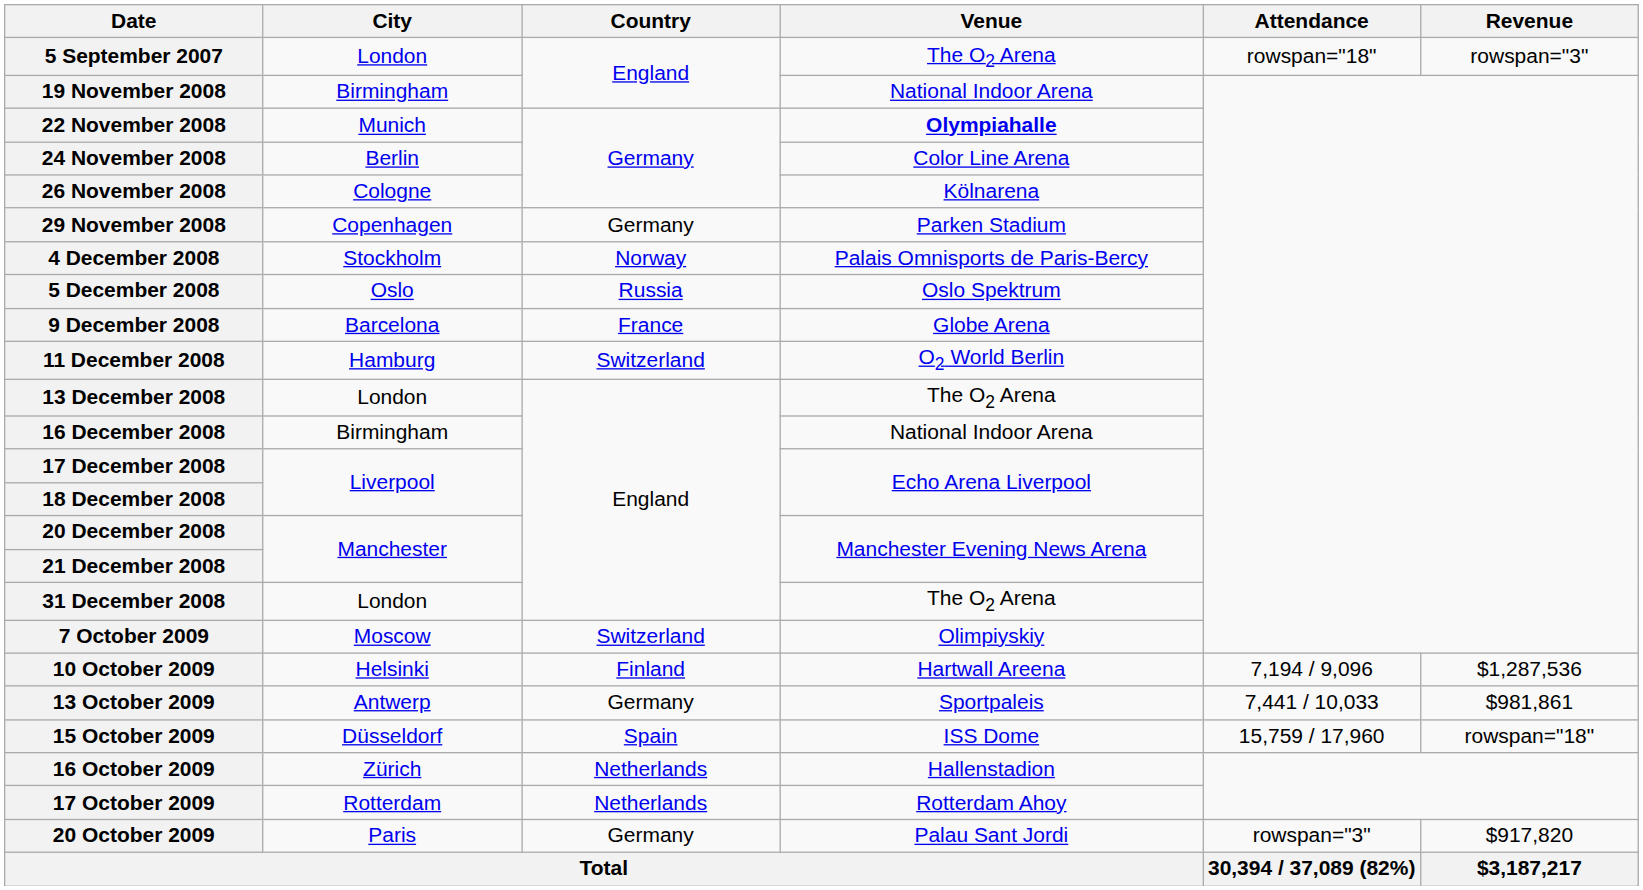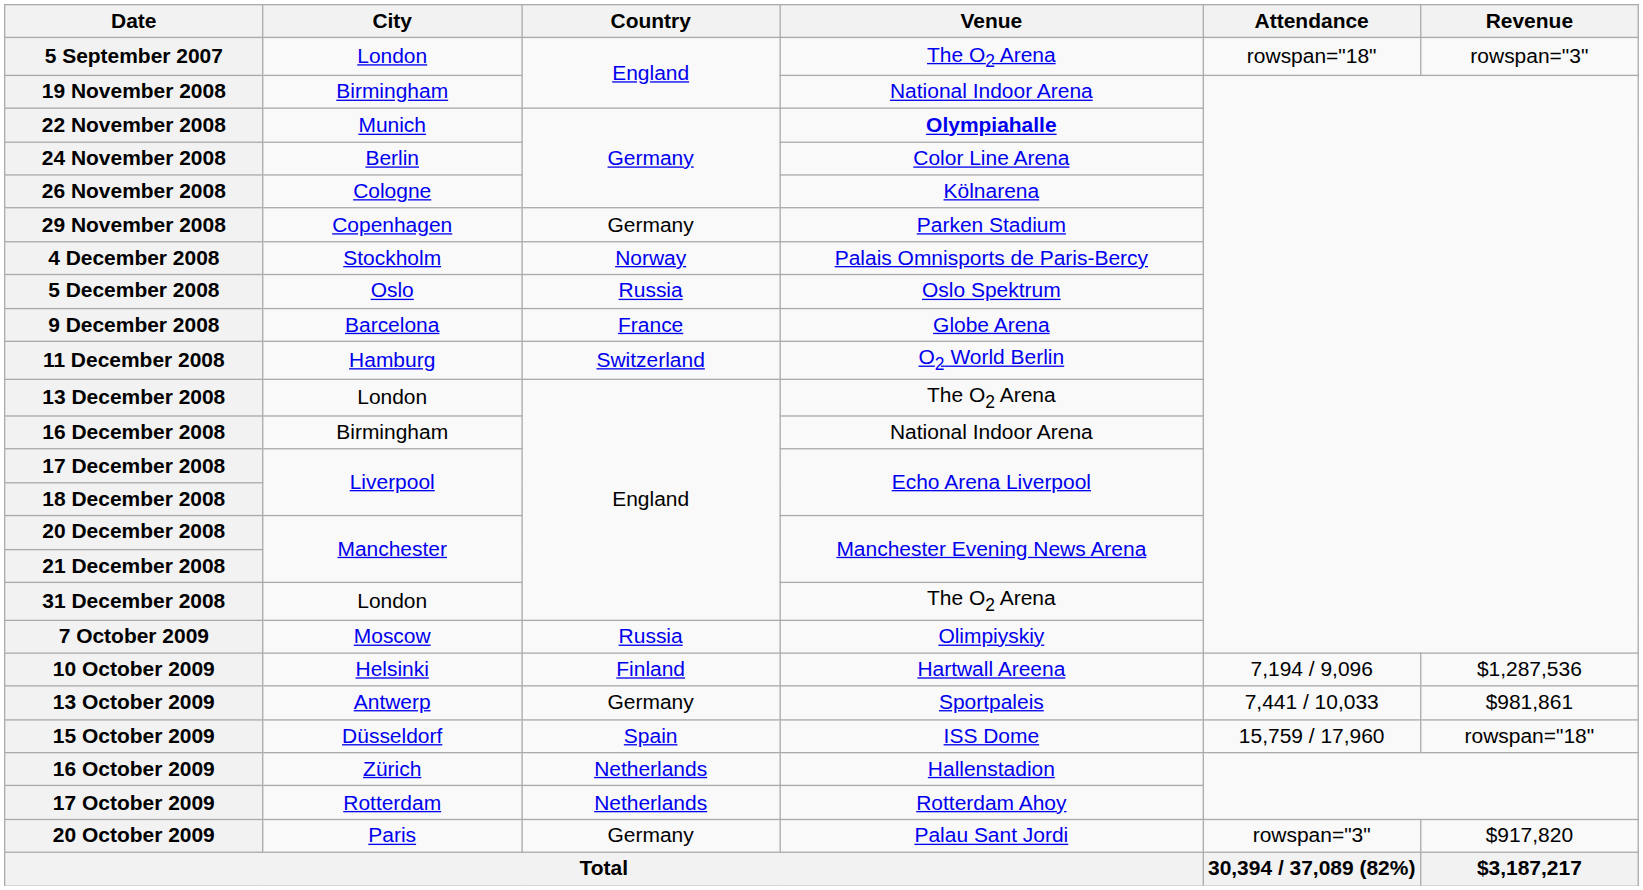(651, 636) Switzerland -> (651, 636) Russia
